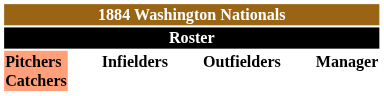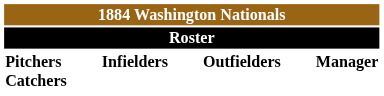(36, 70) lightsalmon background -> (36, 70) no background
